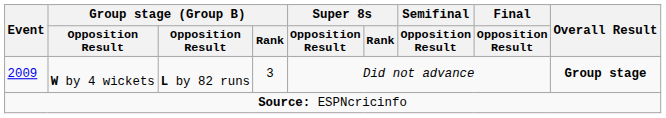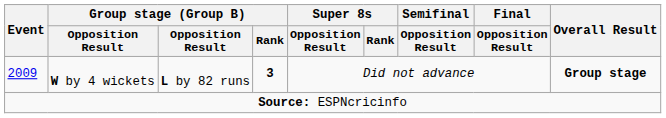(270, 74) normal -> (270, 74) bold
